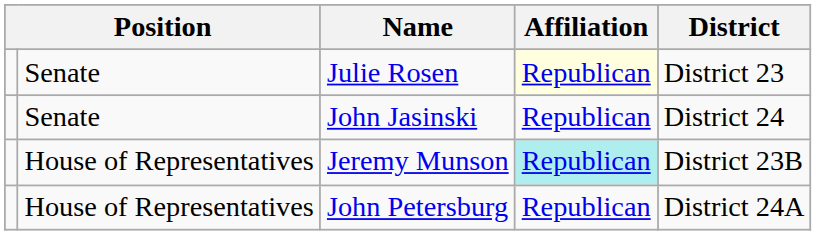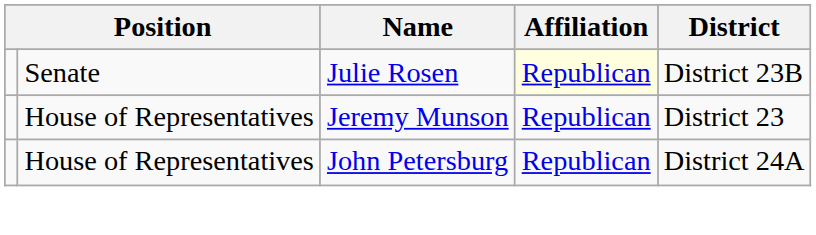(724, 71) District 23 -> (733, 71) District 23B
- row: (402, 116)
(586, 161) paleturquoise background -> (586, 116) no background
(733, 161) District 23B -> (724, 116) District 23
